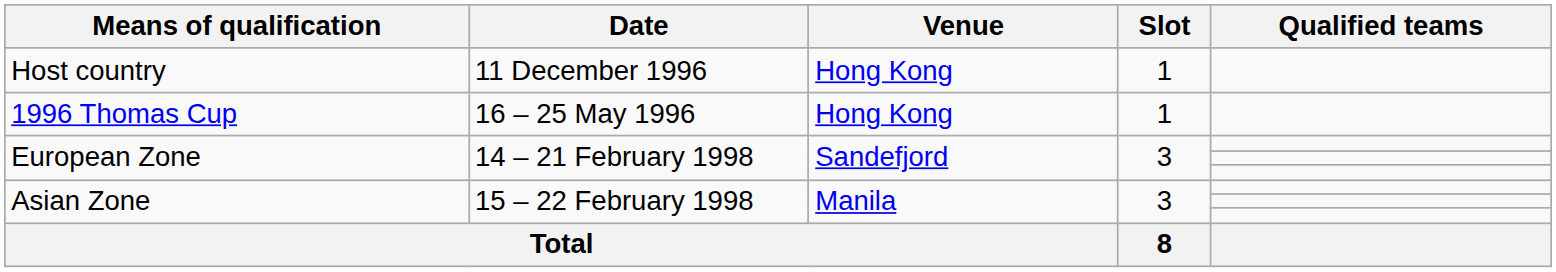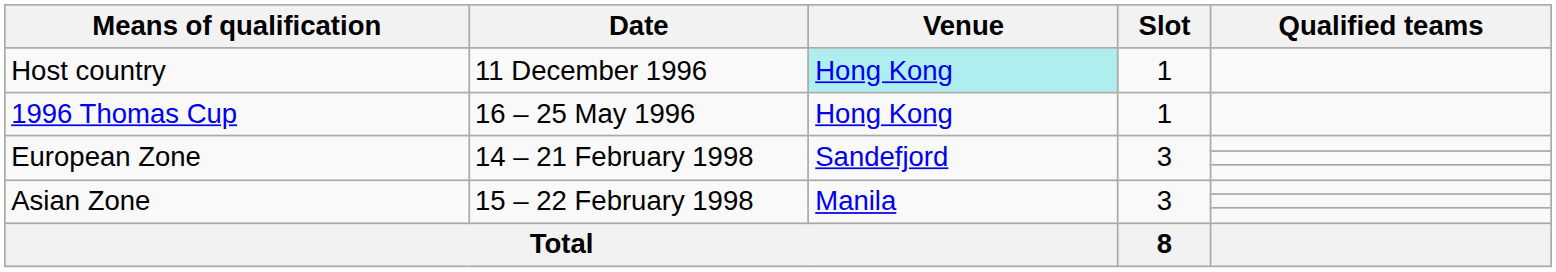(884, 69) no background -> (884, 69) paleturquoise background
